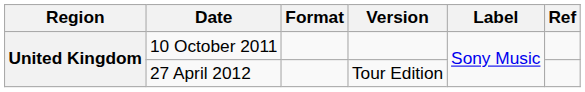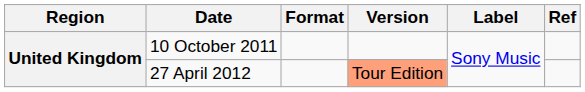(398, 73) no background -> (398, 73) lightsalmon background
